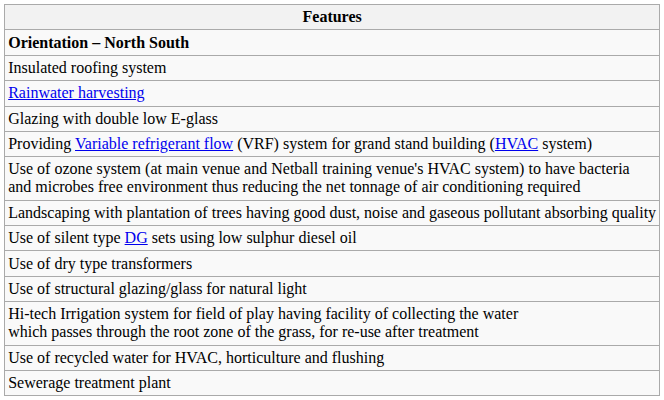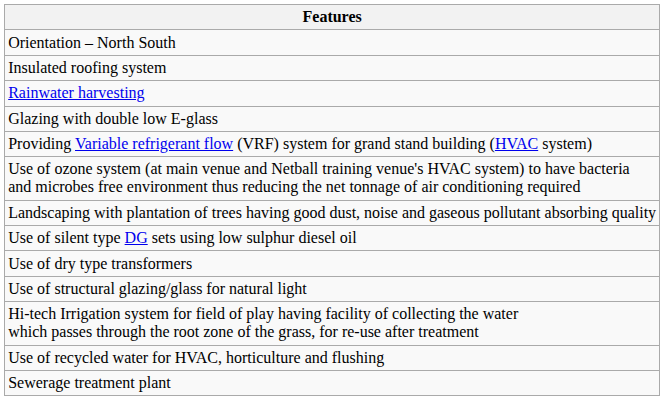(99, 42) bold -> (92, 42) normal
